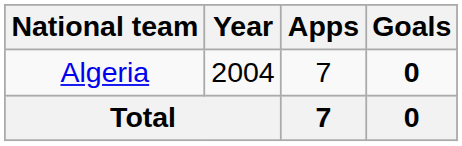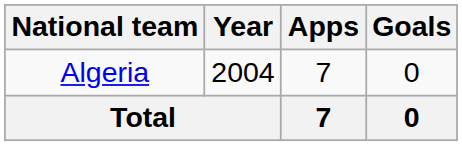(412, 72) bold -> (412, 72) normal
